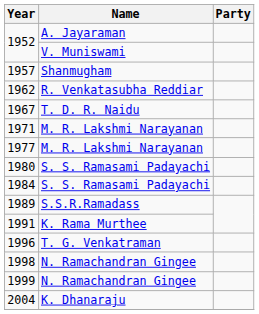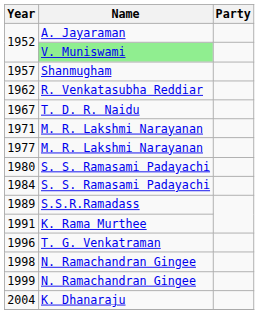(83, 52) no background -> (83, 52) lightgreen background
